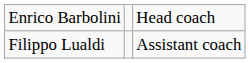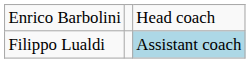(189, 44) no background -> (189, 44) lightblue background
